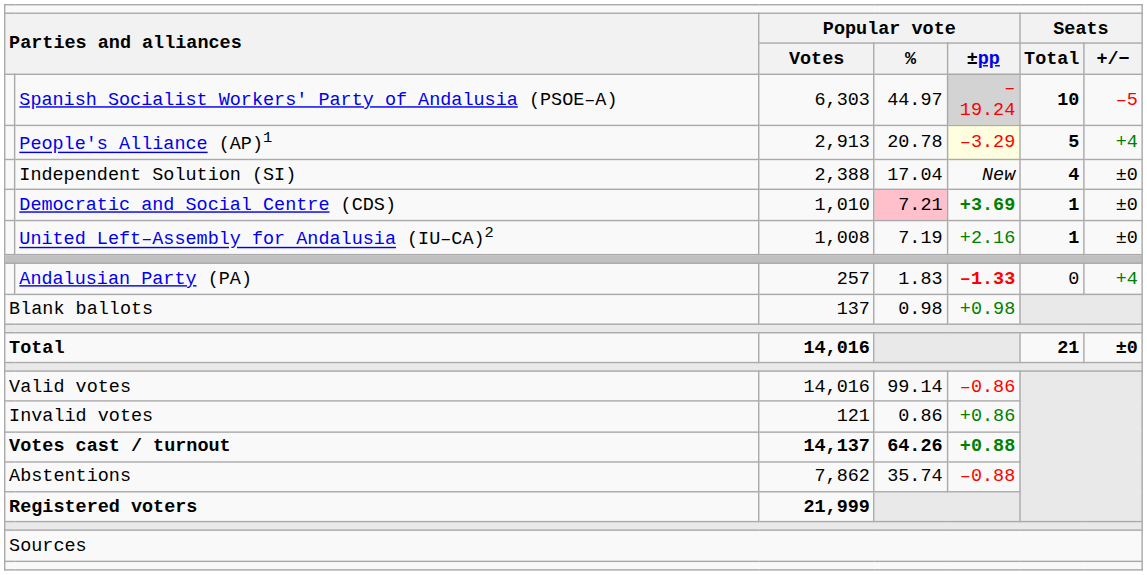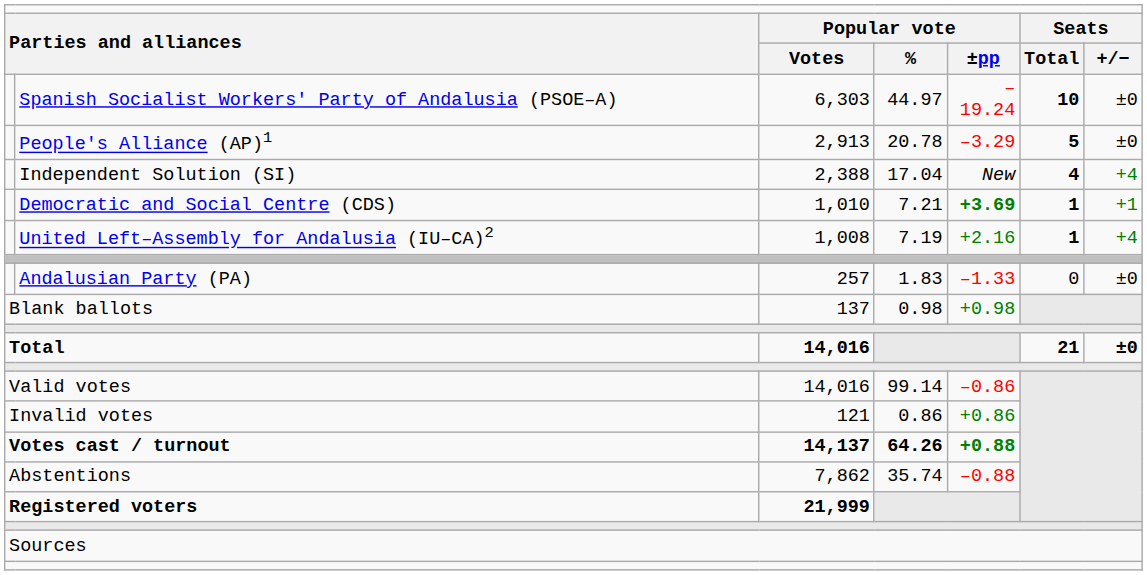(988, 99) lightgrey background -> (988, 99) no background
(1127, 99) –5 -> (1127, 99) ±0
(988, 142) lightyellow background -> (988, 142) no background
(1127, 142) +4 -> (1127, 142) ±0
(1127, 175) ±0 -> (1127, 175) +4
(920, 205) pink background -> (920, 205) no background
(1127, 205) ±0 -> (1127, 205) +1
(1127, 237) ±0 -> (1127, 237) +4
(988, 279) bold -> (988, 279) normal
(1127, 279) +4 -> (1127, 279) ±0
